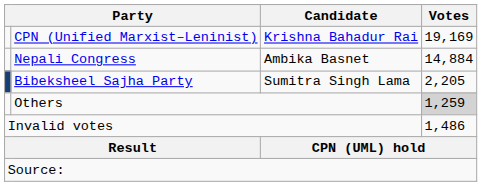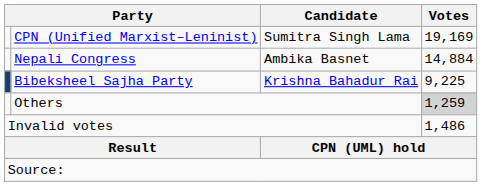(341, 38) Krishna Bahadur Rai -> (337, 38) Sumitra Singh Lama
(337, 82) Sumitra Singh Lama -> (341, 82) Krishna Bahadur Rai
(445, 82) 2,205 -> (445, 82) 9,225
